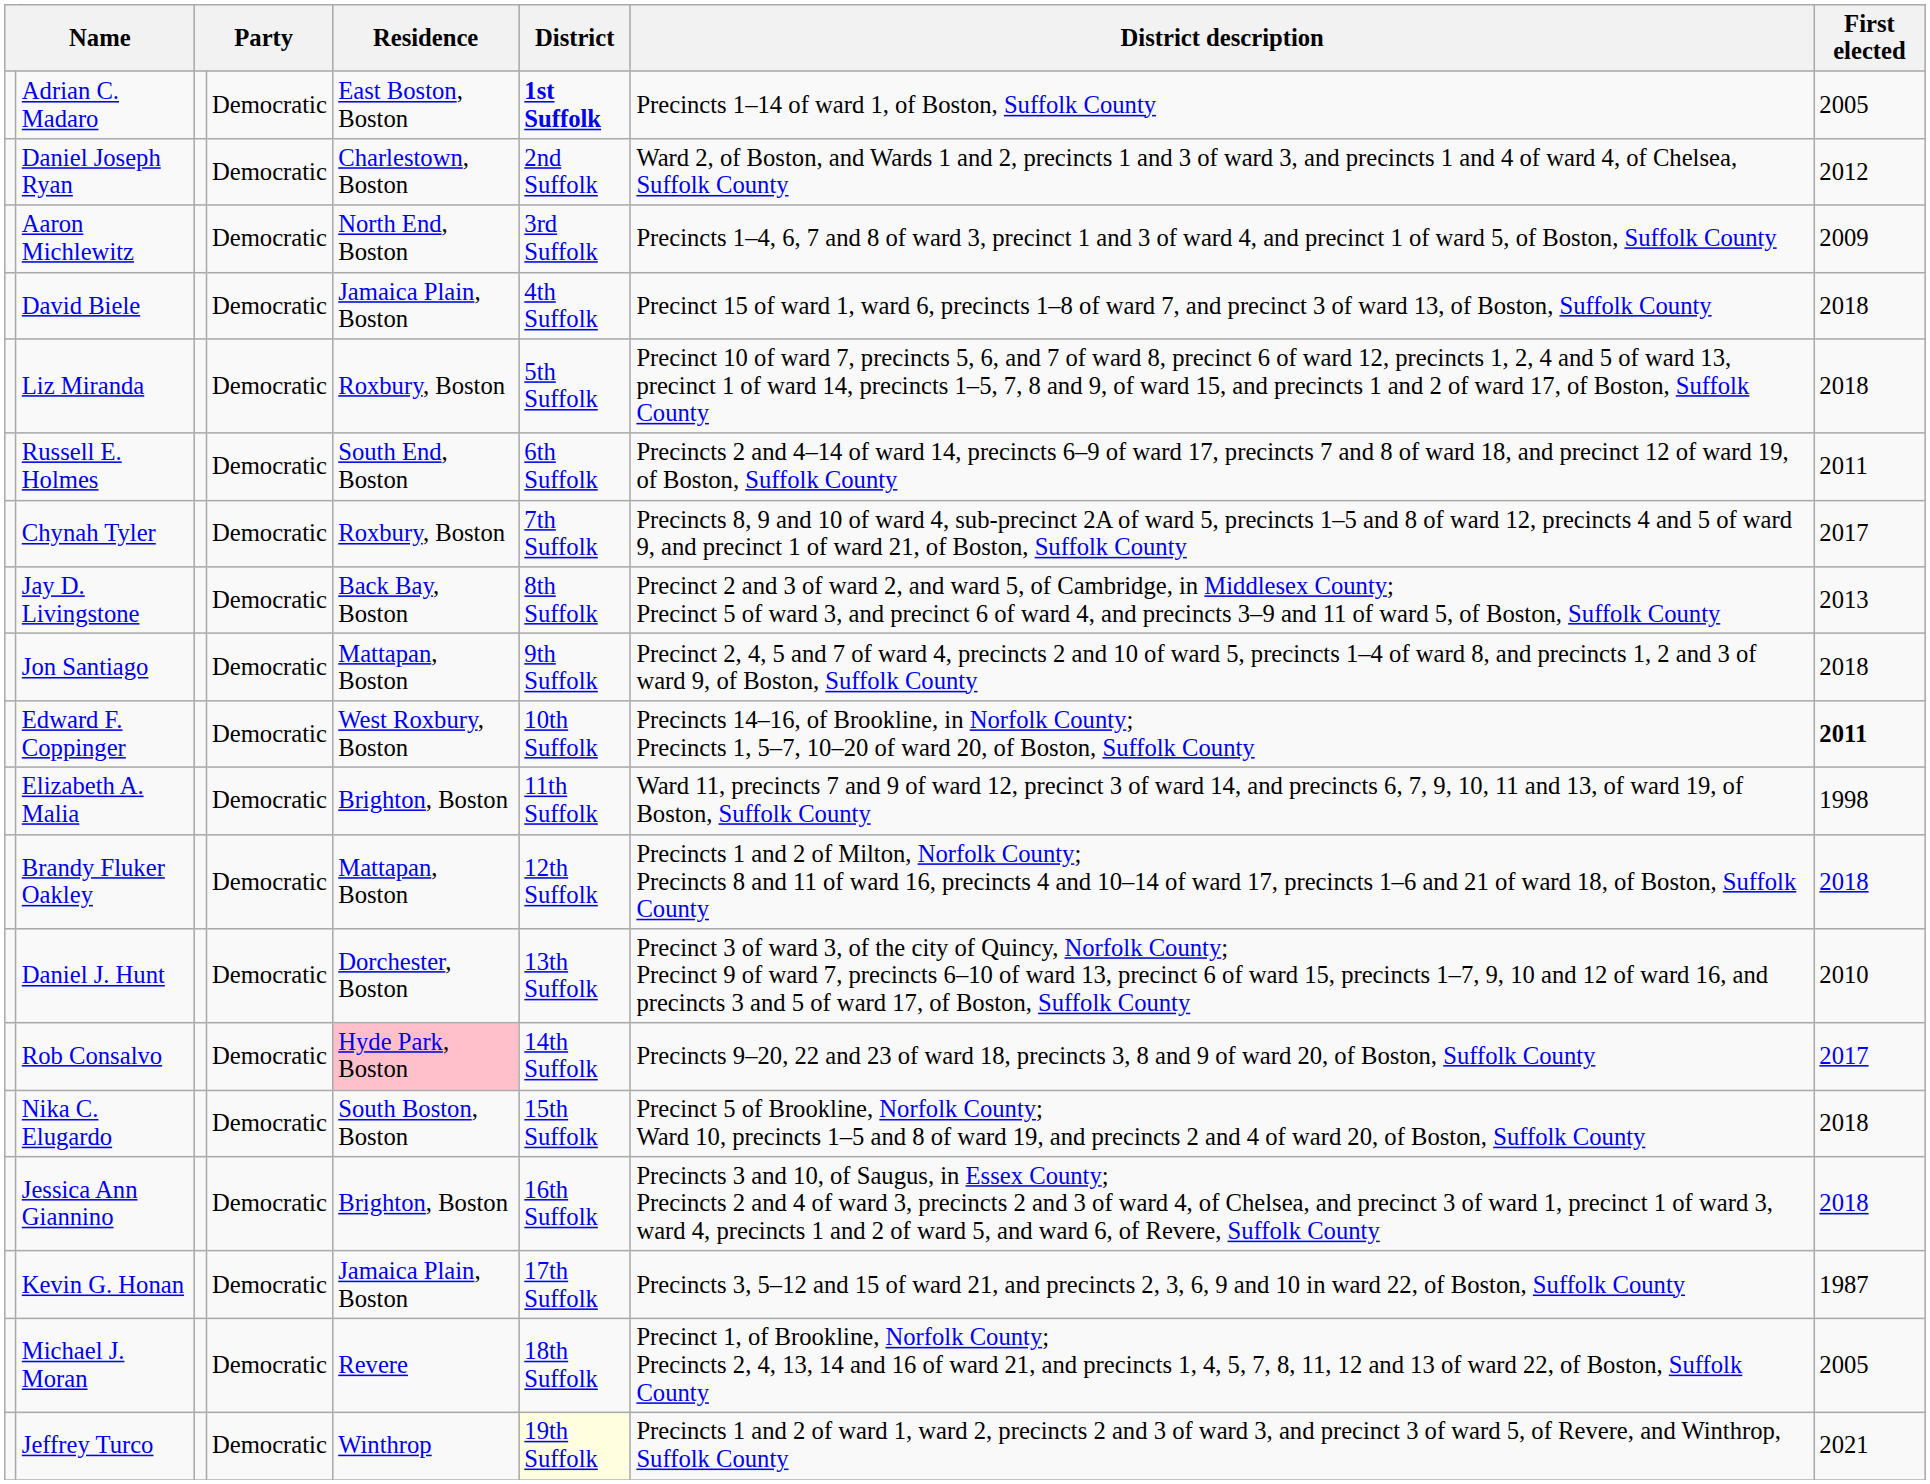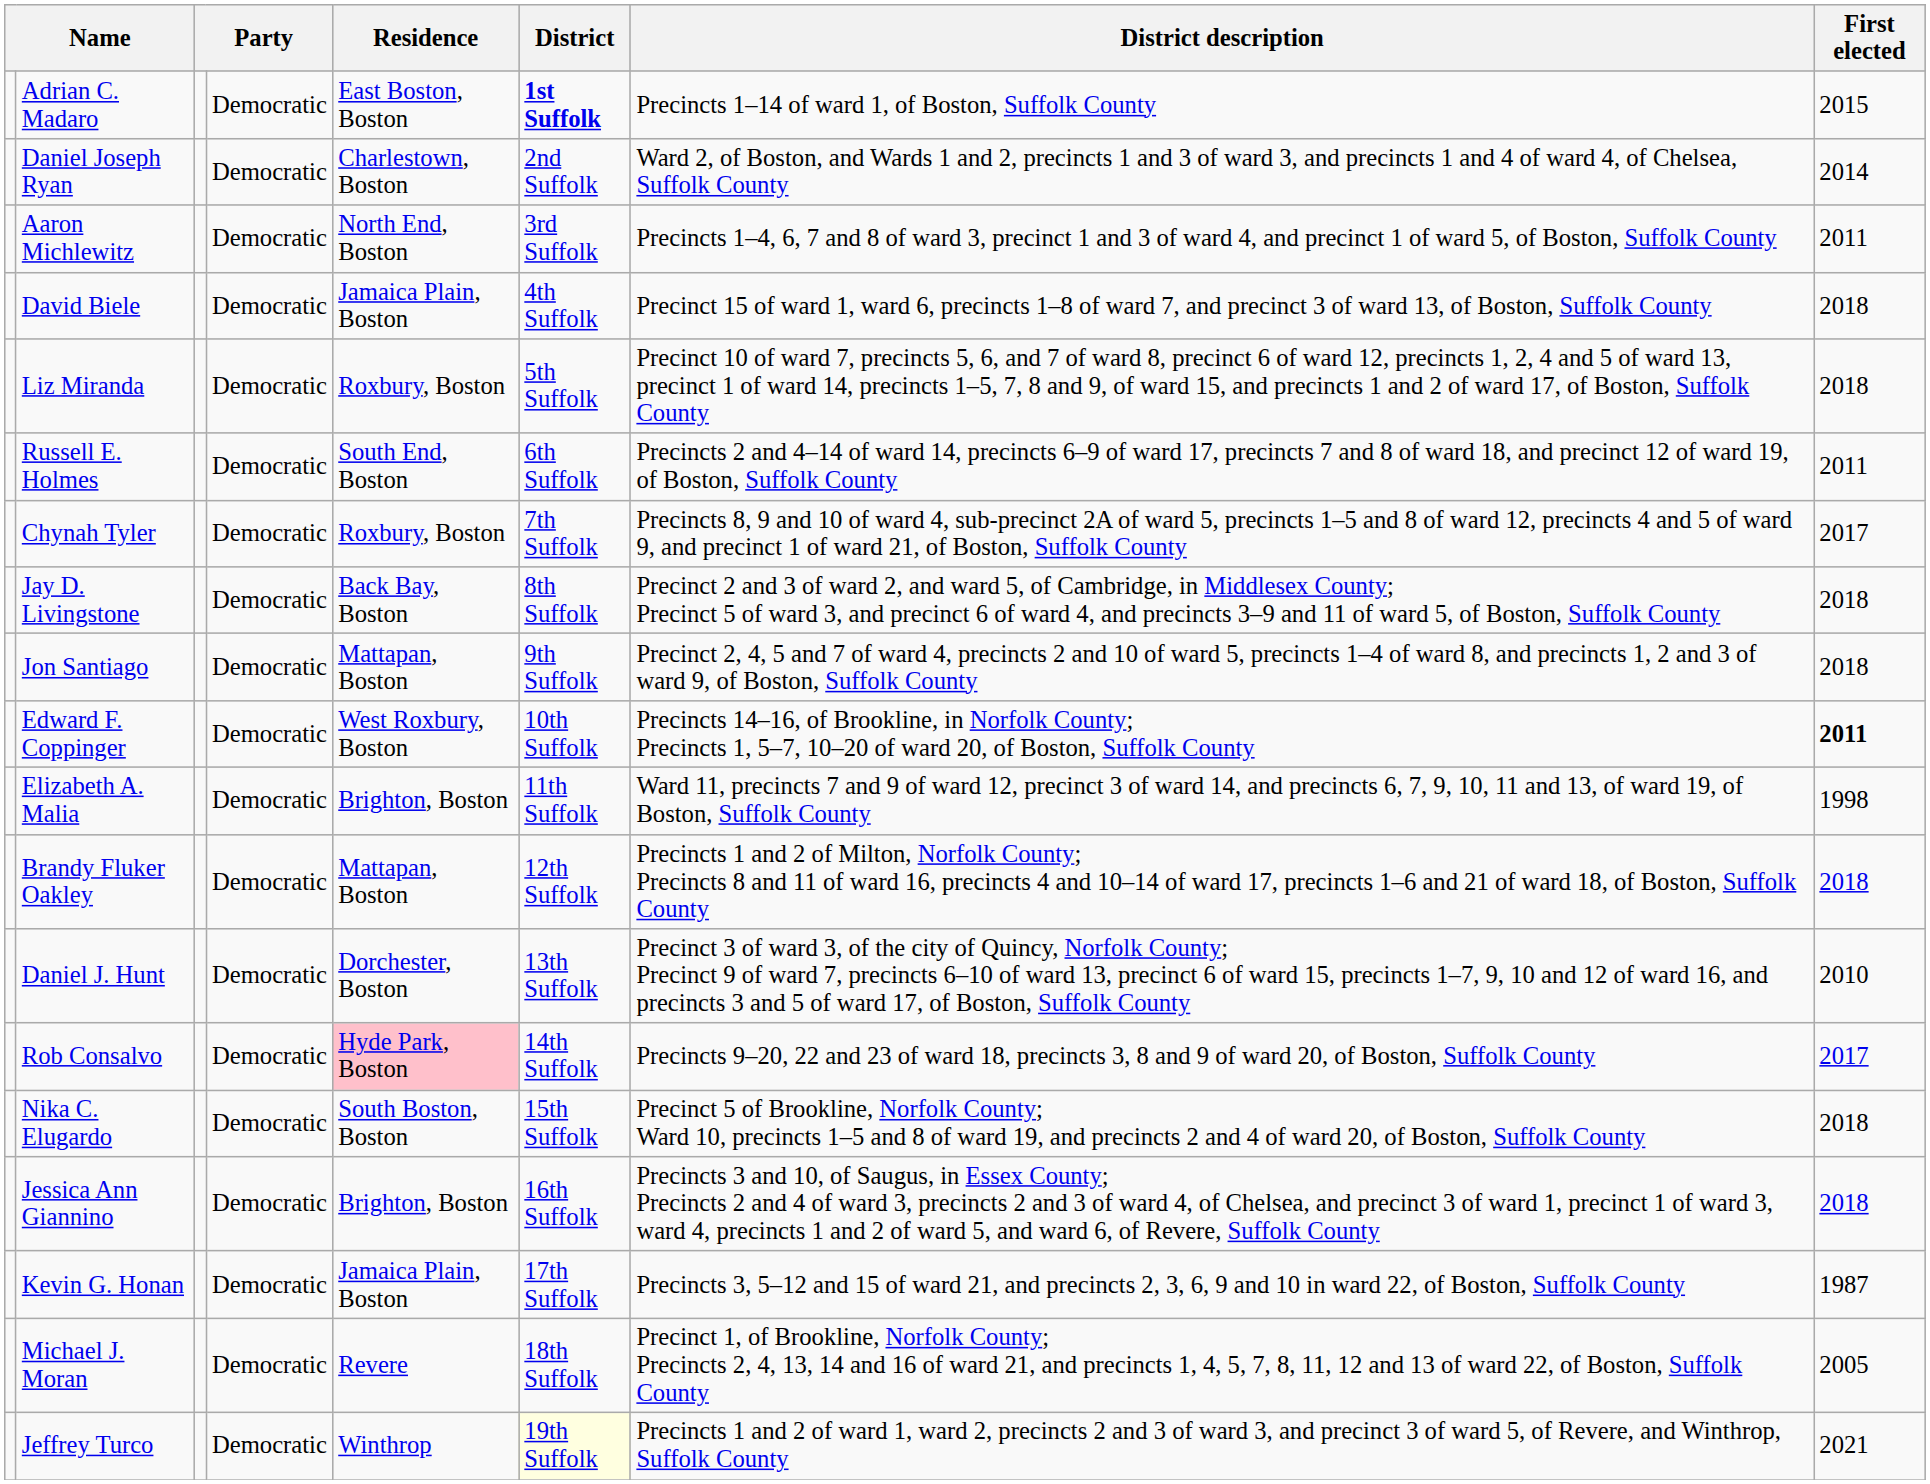(1844, 104) 2005 -> (1844, 104) 2015
(1844, 171) 2012 -> (1844, 171) 2014
(1844, 238) 2009 -> (1844, 238) 2011
(1844, 599) 2013 -> (1844, 599) 2018
